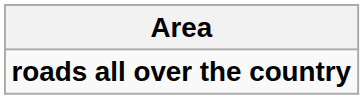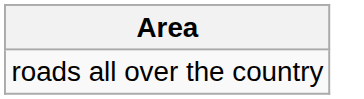(181, 71) bold -> (167, 71) normal
